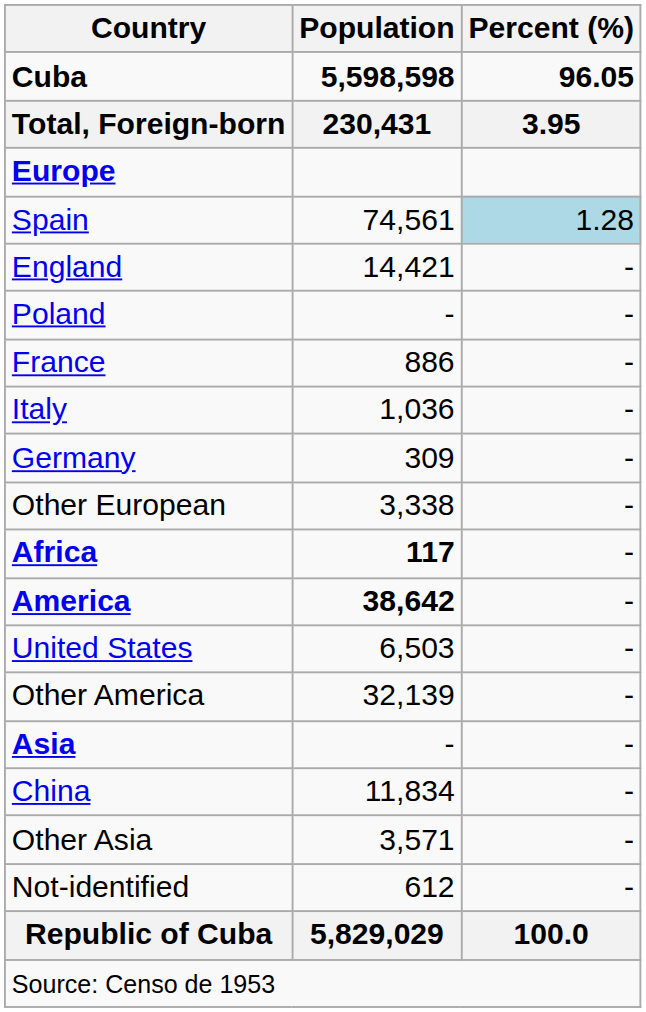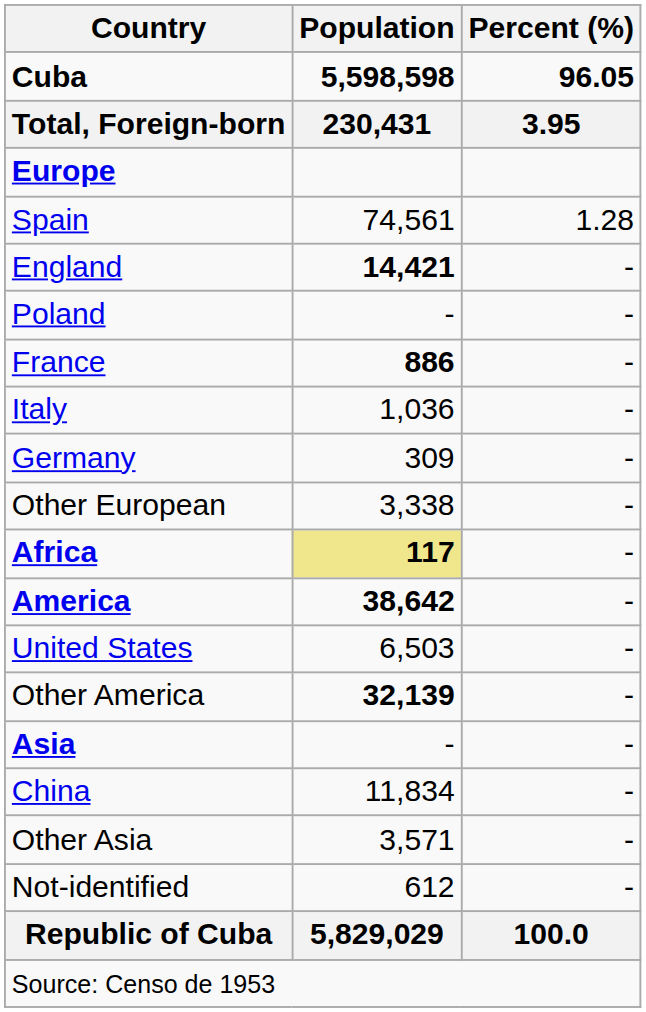(605, 219) lightblue background -> (605, 219) no background
(409, 266) normal -> (409, 266) bold
(430, 362) normal -> (430, 362) bold
(430, 553) no background -> (430, 553) khaki background
(409, 696) normal -> (409, 696) bold
